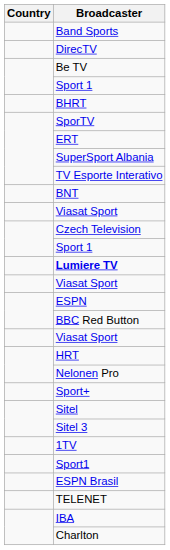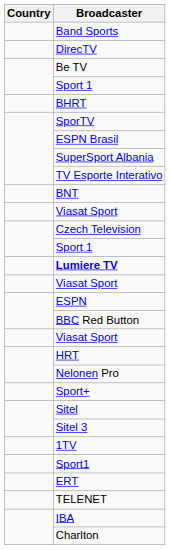(67, 139) ERT -> (87, 139) ESPN Brasil
(87, 481) ESPN Brasil -> (67, 481) ERT
